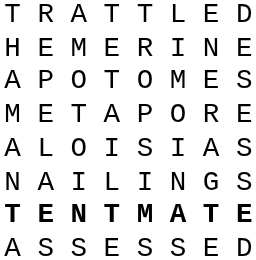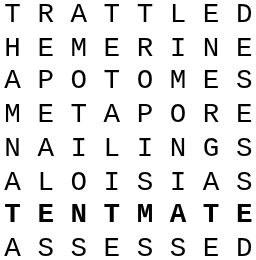(128, 148) A L O I S I A S -> (128, 148) N A I L I N G S
(128, 181) N A I L I N G S -> (128, 181) A L O I S I A S
